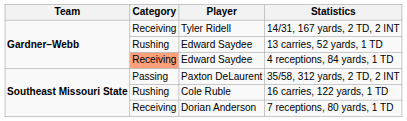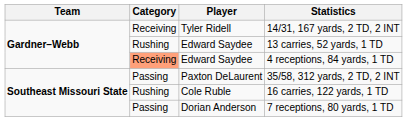(154, 108) Receiving -> (150, 108) Passing
